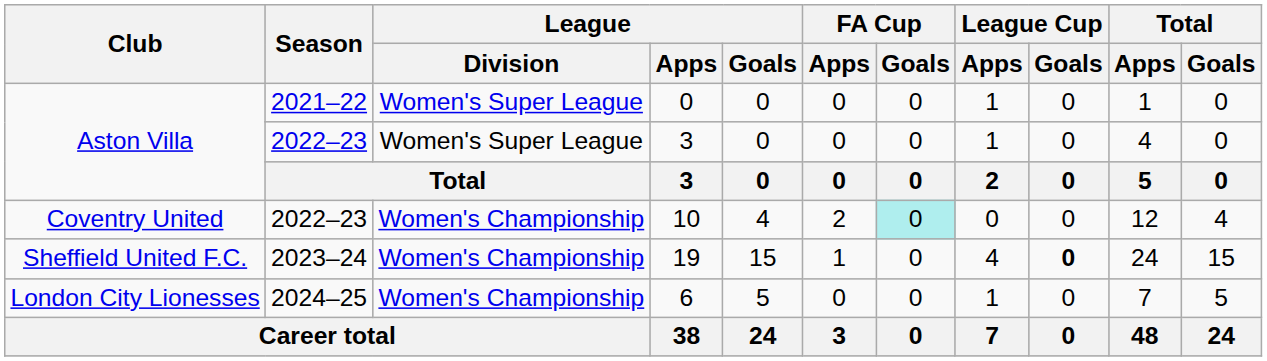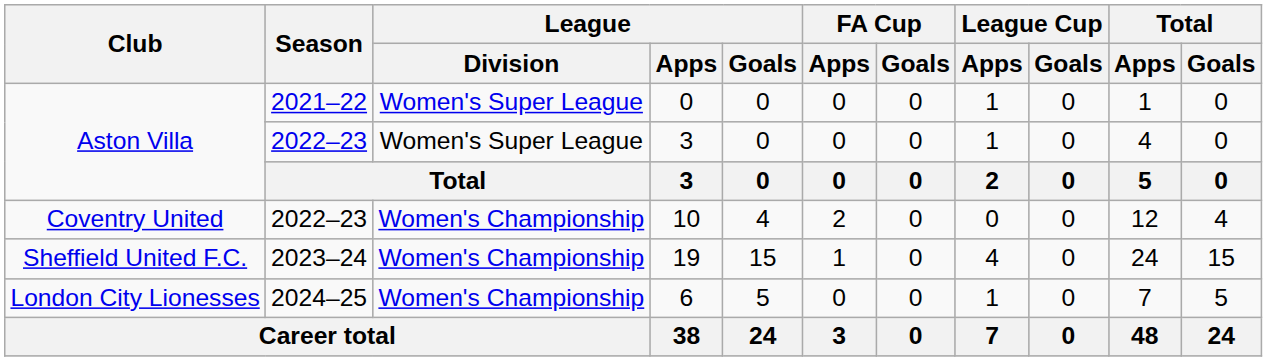(916, 219) paleturquoise background -> (916, 219) no background
(1068, 258) bold -> (1068, 258) normal
